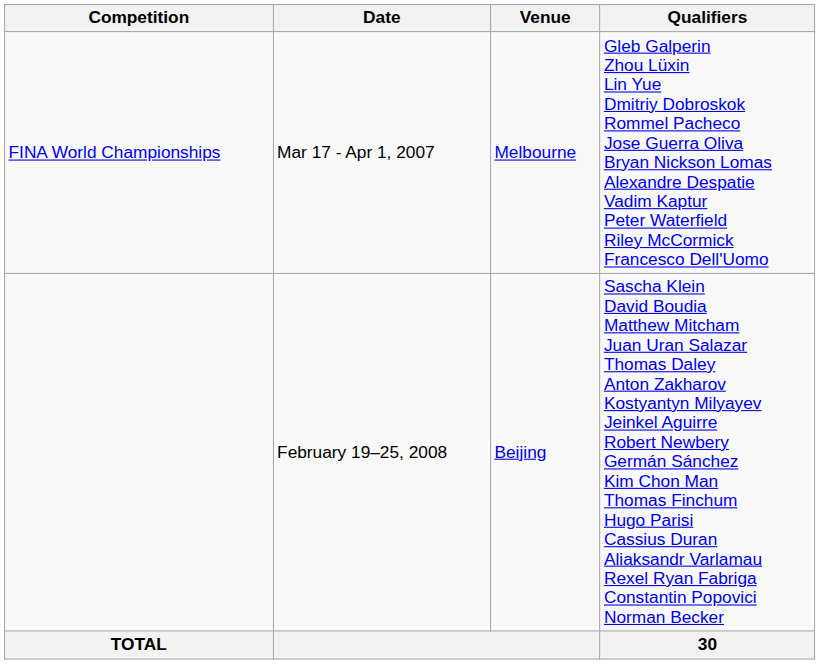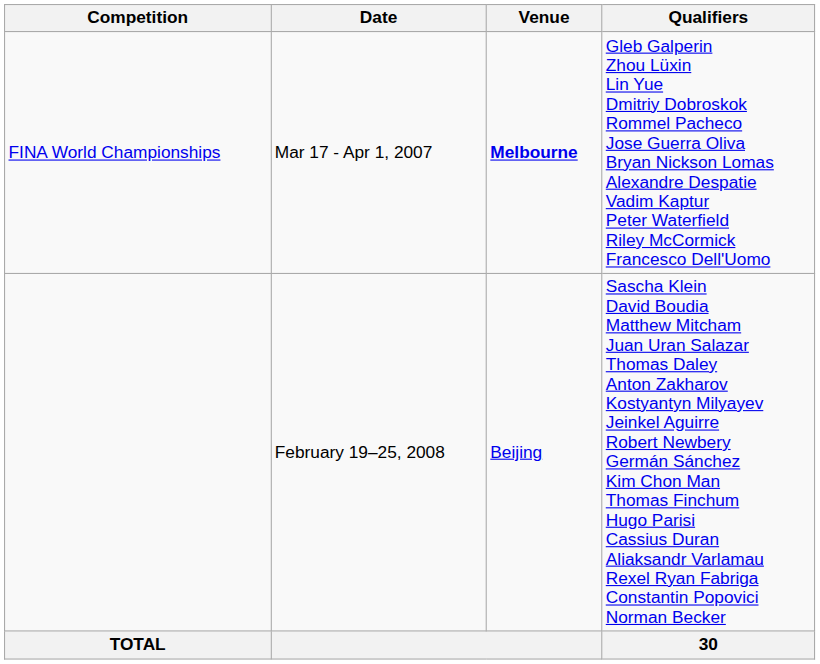(535, 152) normal -> (534, 152) bold
